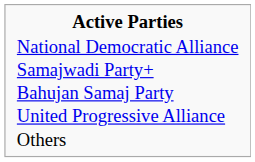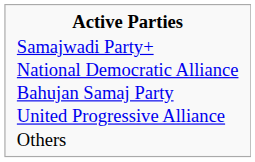(128, 47) National Democratic Alliance -> (85, 47) Samajwadi Party+
(85, 70) Samajwadi Party+ -> (128, 70) National Democratic Alliance
